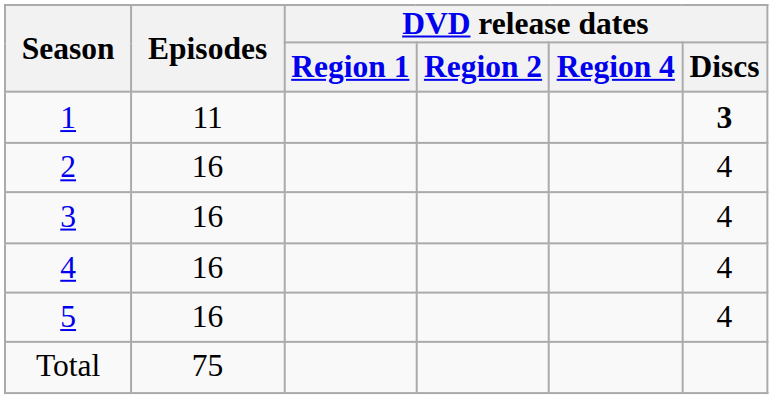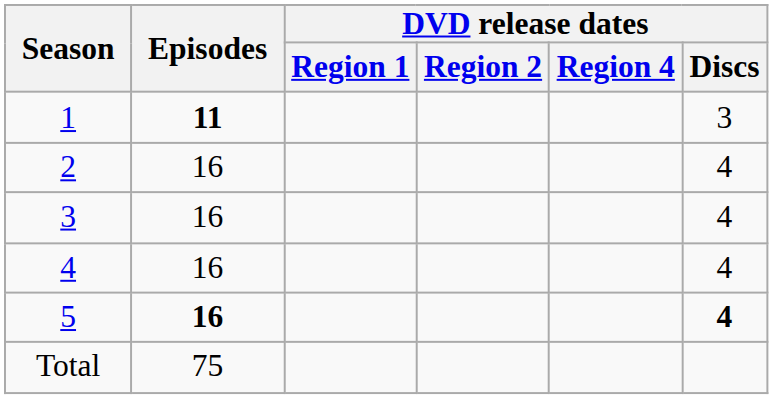(208, 116) normal -> (208, 116) bold
(724, 116) bold -> (724, 116) normal
(208, 316) normal -> (208, 316) bold
(724, 316) normal -> (724, 316) bold
